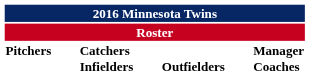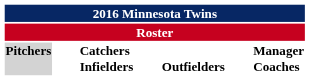(28, 51) no background -> (28, 51) lightgrey background
